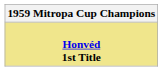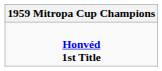(81, 50) khaki background -> (81, 50) no background
